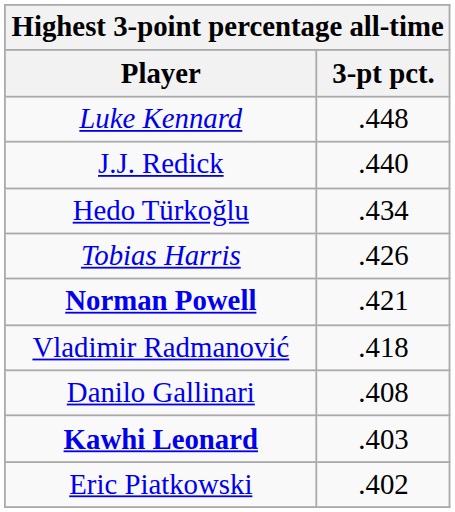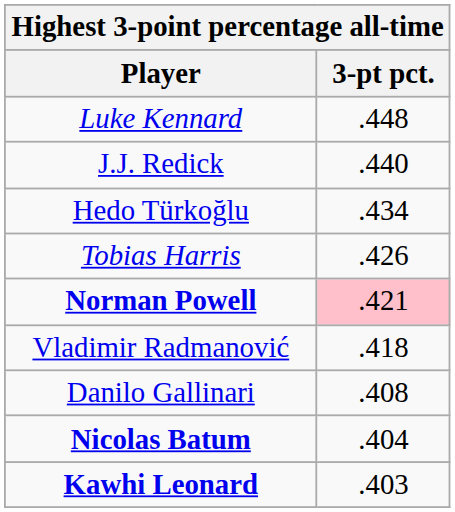(384, 301) no background -> (384, 301) pink background
+ row: (161, 438)
- row: (161, 484)
